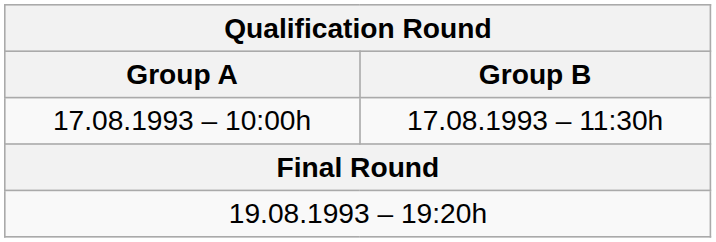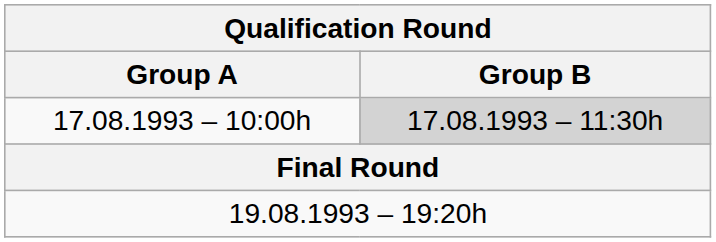(535, 120) no background -> (535, 120) lightgrey background
